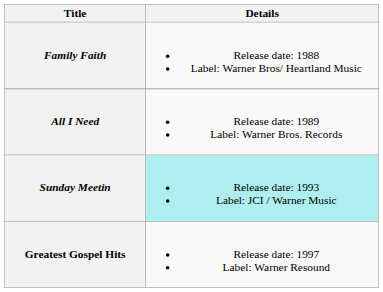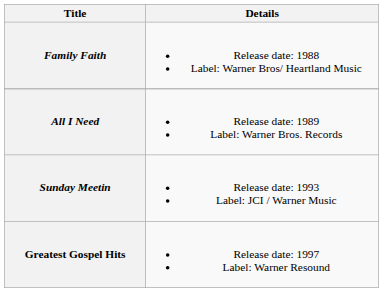(262, 195) paleturquoise background -> (262, 195) no background
